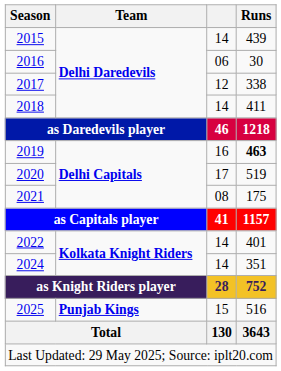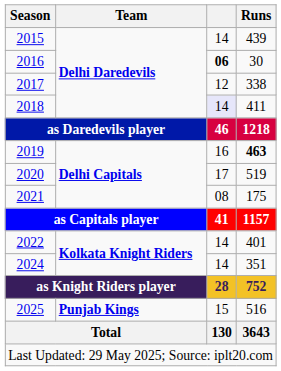(222, 61) normal -> (222, 61) bold
(222, 106) no background -> (222, 106) lavender background
